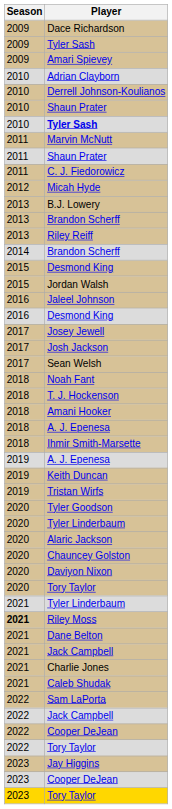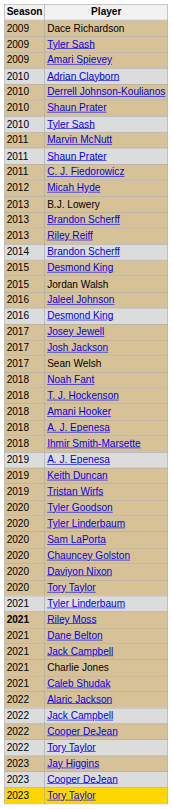(72, 124) bold -> (71, 124) normal
(80, 540) Alaric Jackson -> (77, 540) Sam LaPorta
(77, 699) Sam LaPorta -> (80, 699) Alaric Jackson
